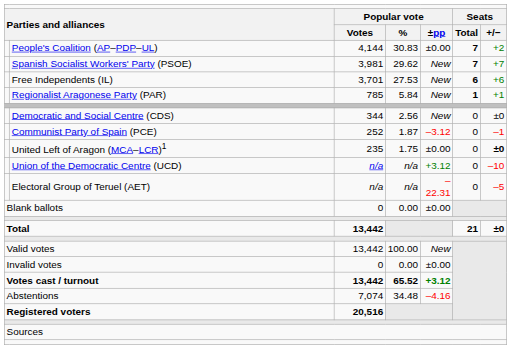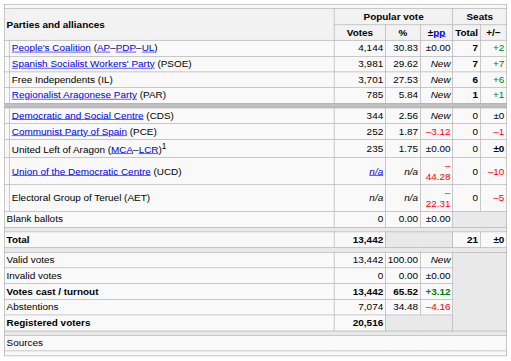(438, 165) +3.12 -> (438, 171) –44.28
